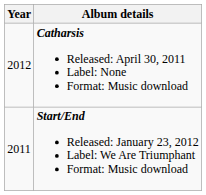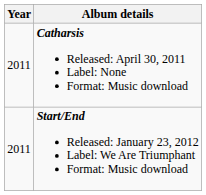(19, 65) 2012 -> (19, 65) 2011
